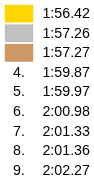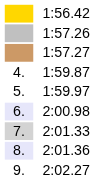(19, 111) no background -> (19, 111) lavender background
(19, 131) no background -> (19, 131) lightgrey background
(19, 150) no background -> (19, 150) lavender background
